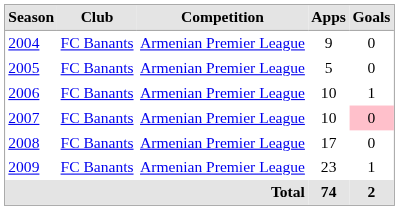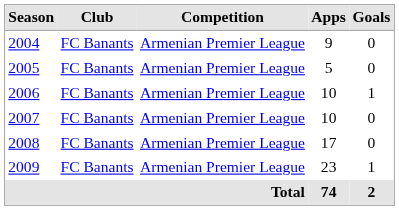(371, 117) pink background -> (371, 117) no background
